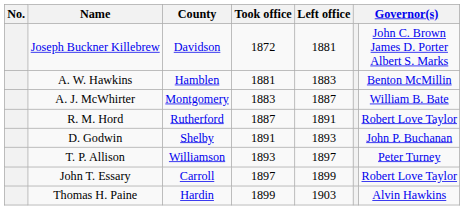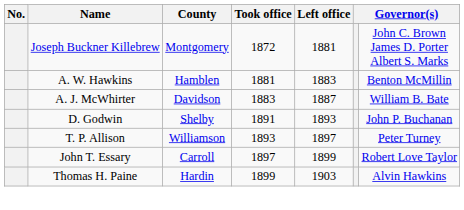(197, 47) Davidson -> (197, 47) Montgomery
(197, 99) Montgomery -> (197, 99) Davidson
- row: (95, 118)
